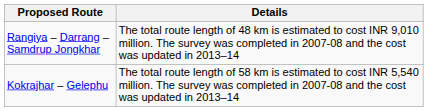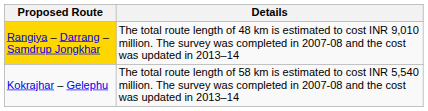(58, 43) no background -> (58, 43) gold background
